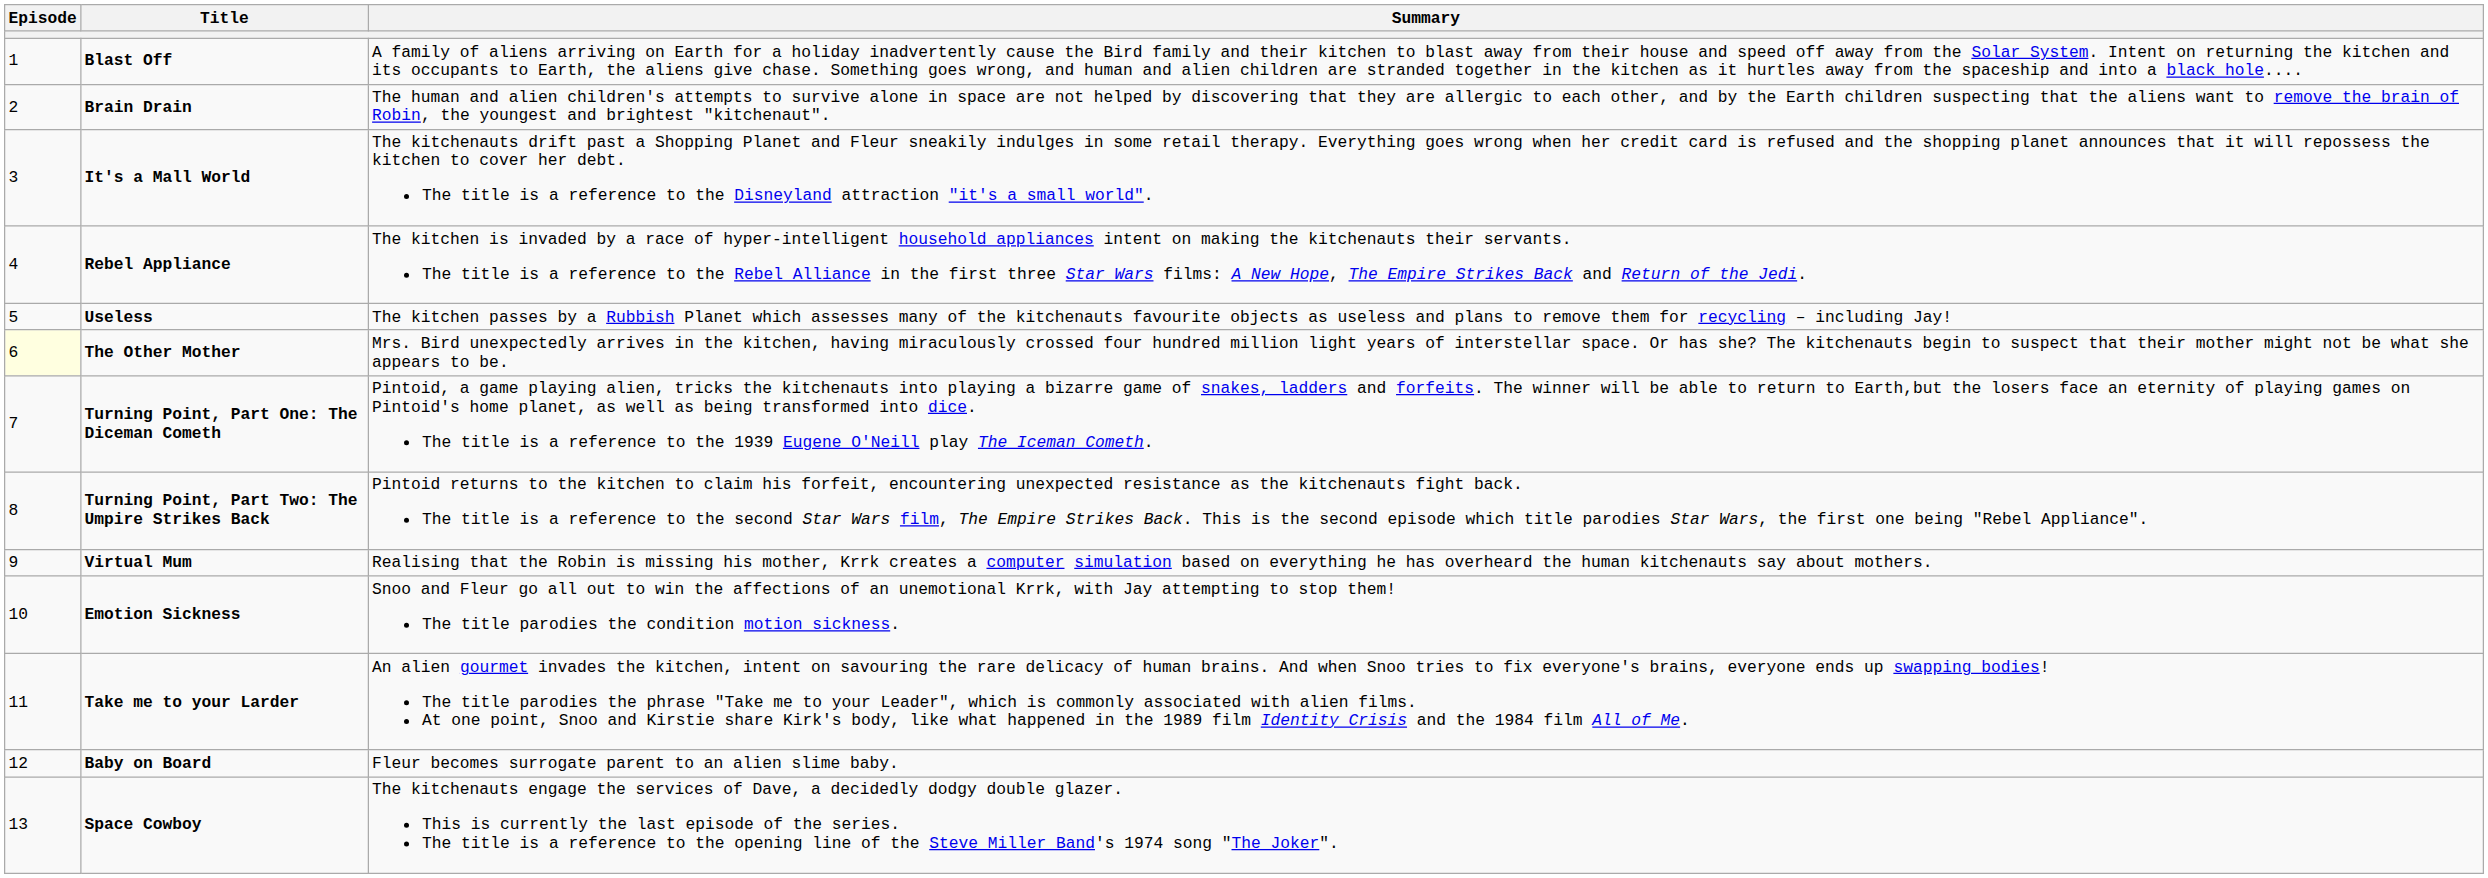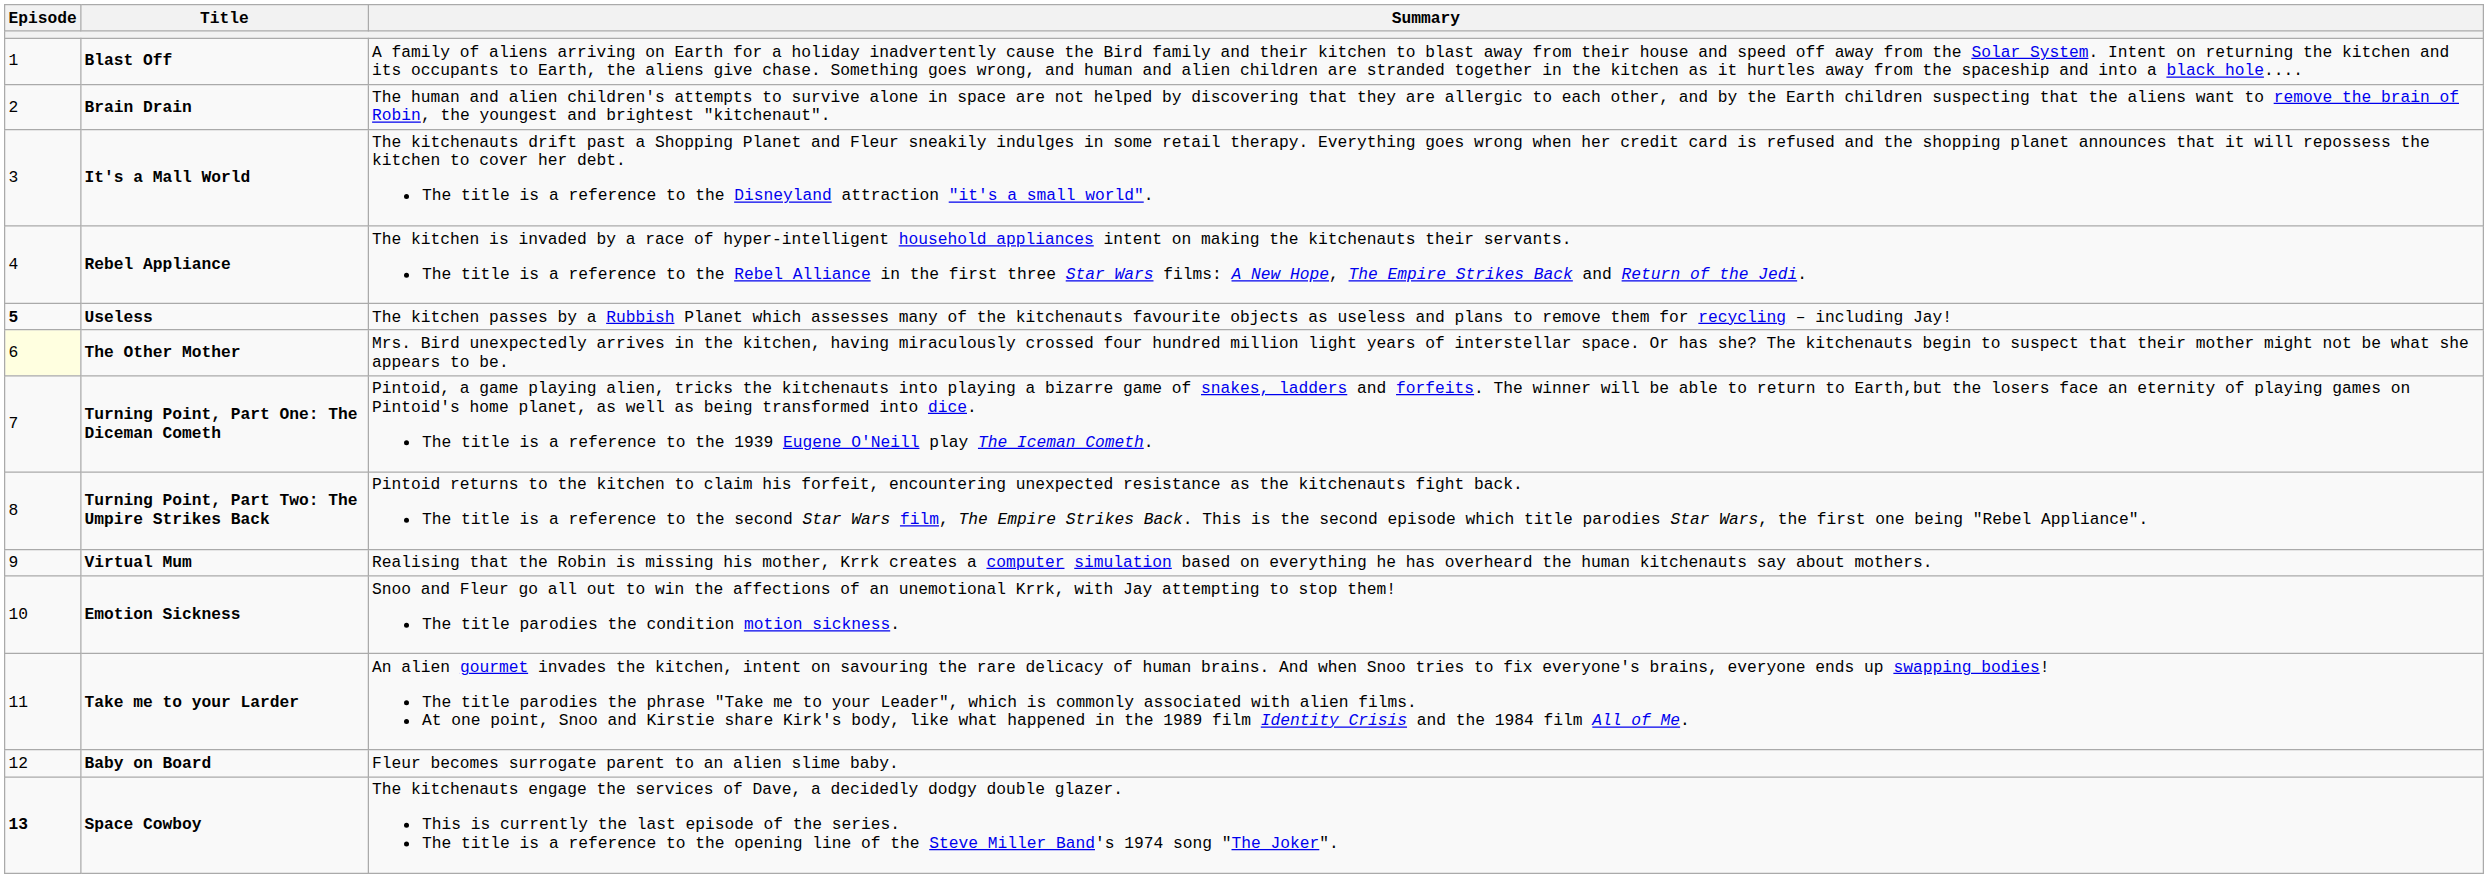(13, 317) normal -> (13, 317) bold
(18, 825) normal -> (18, 825) bold
